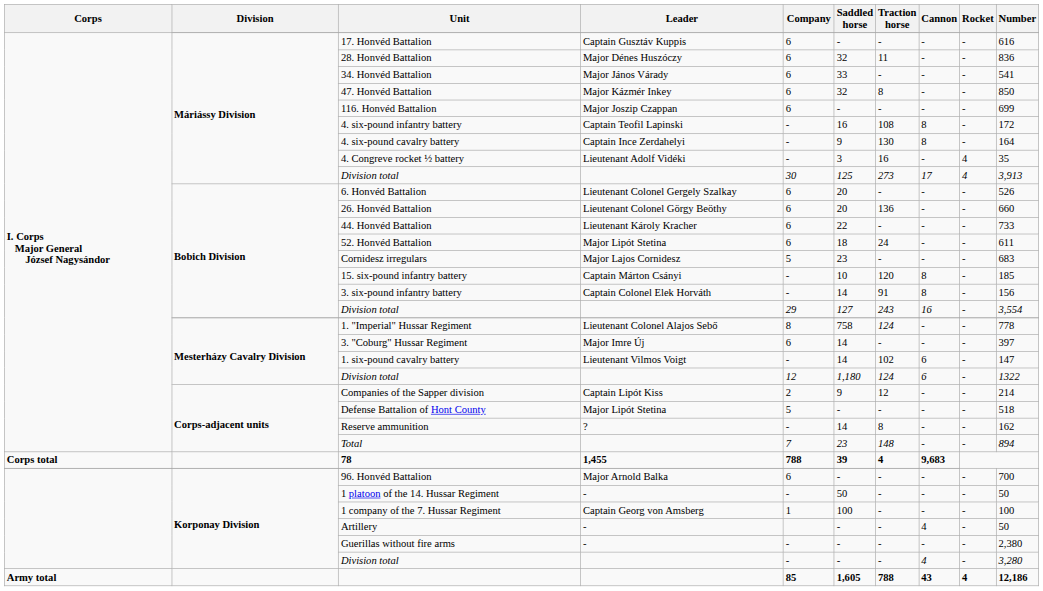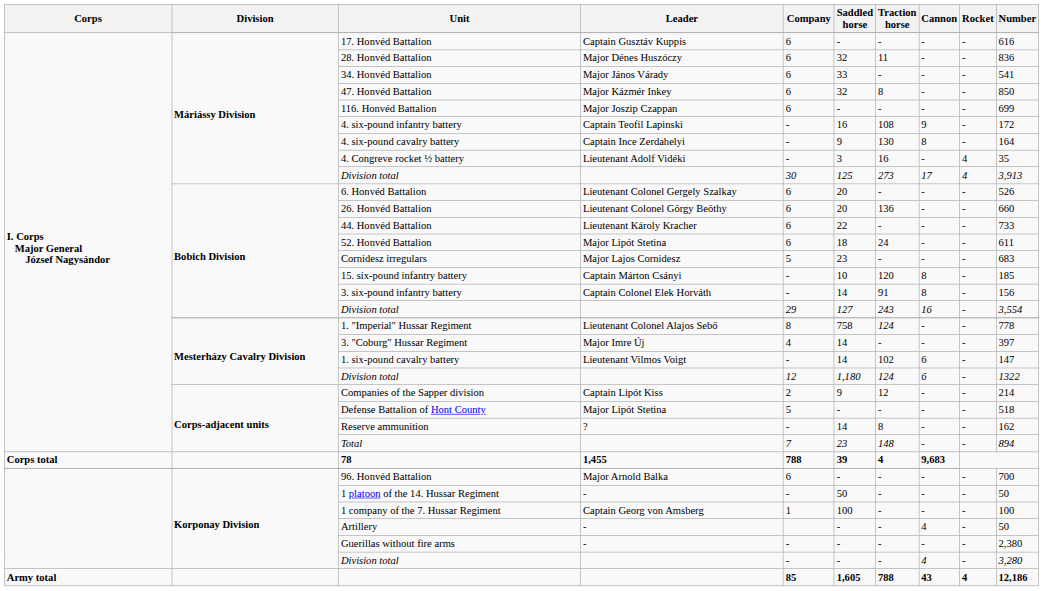(924, 125) 8 -> (924, 125) 9
(788, 342) 6 -> (788, 342) 4
